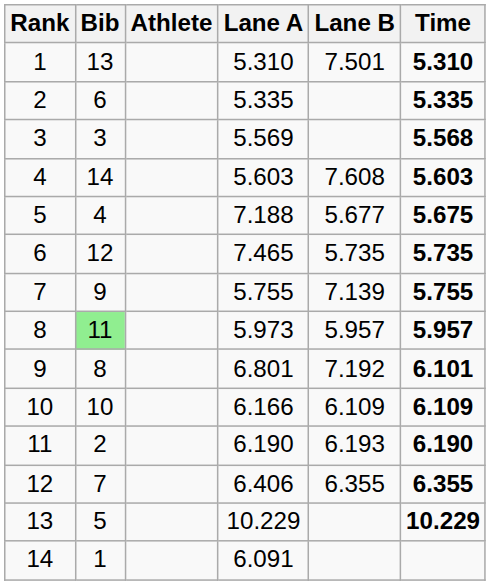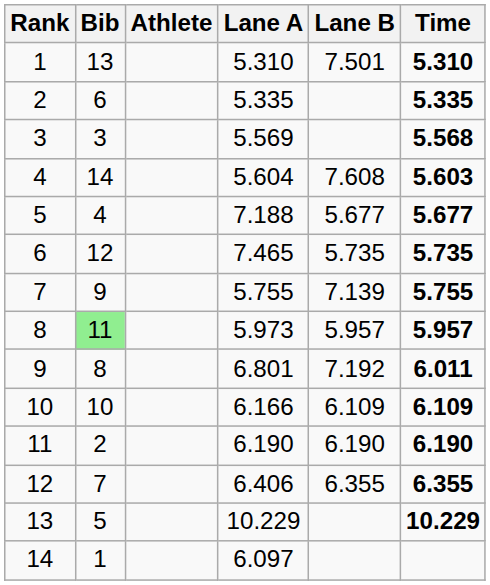(263, 176) 5.603 -> (263, 176) 5.604
(443, 215) 5.675 -> (443, 215) 5.677
(443, 368) 6.101 -> (443, 368) 6.011
(355, 445) 6.193 -> (355, 445) 6.190
(263, 560) 6.091 -> (263, 560) 6.097
